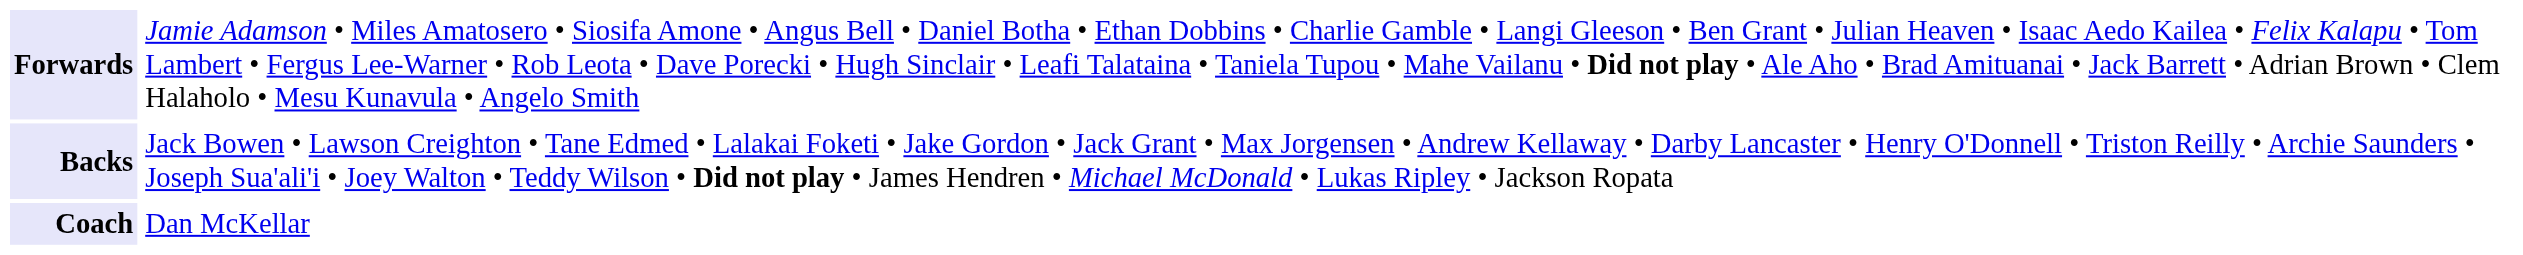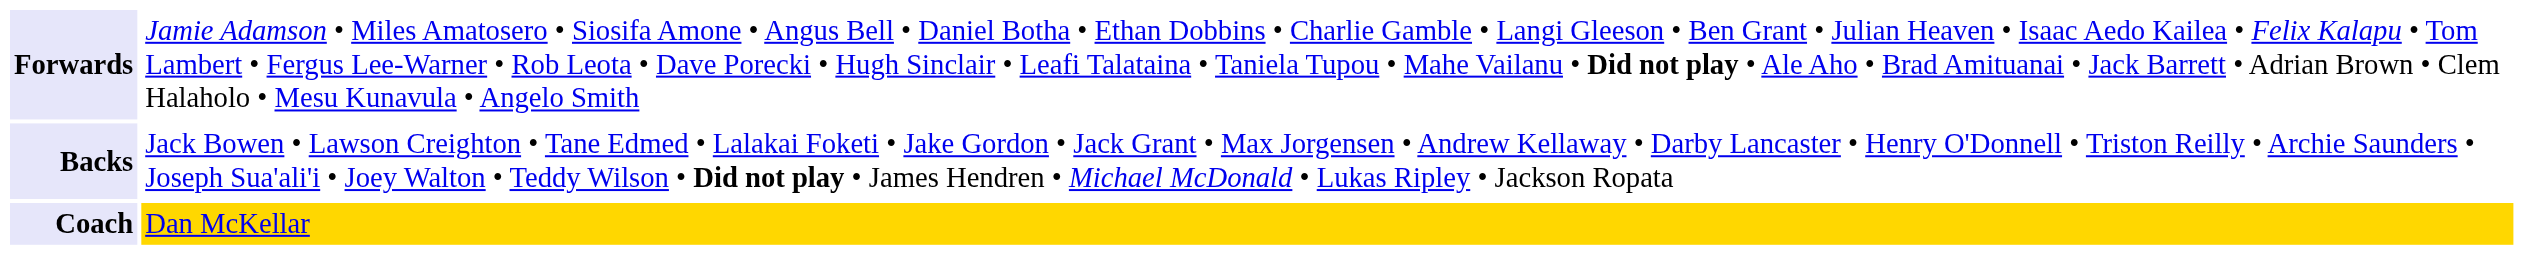(228, 223) no background -> (228, 223) gold background
